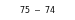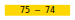(37, 10) no background -> (37, 10) gold background
